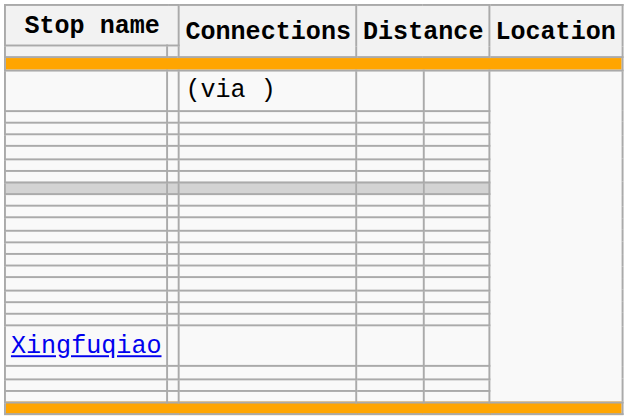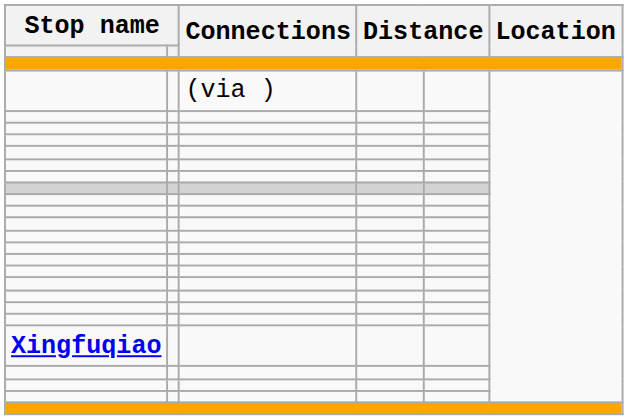(86, 346) normal -> (86, 346) bold
